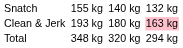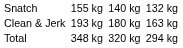(162, 23) pink background -> (162, 23) no background
